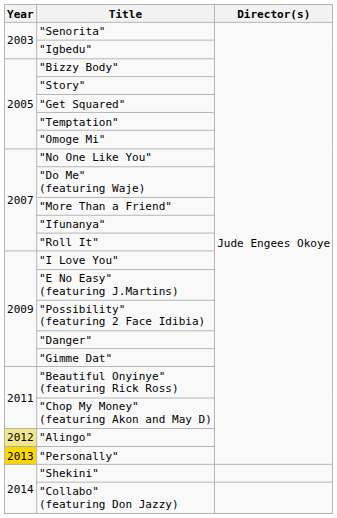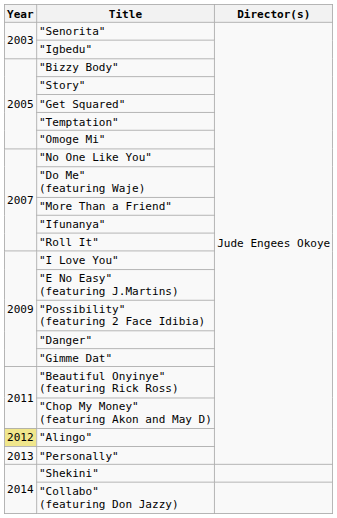(20, 455) gold background -> (20, 455) no background
